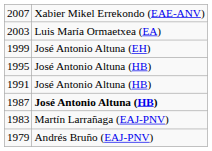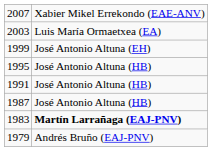(96, 102) bold -> (93, 102) normal
(102, 119) normal -> (108, 119) bold
